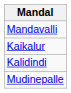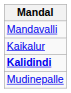(27, 63) normal -> (29, 63) bold
